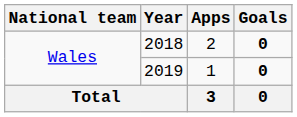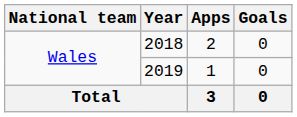(263, 45) bold -> (263, 45) normal
(263, 71) bold -> (263, 71) normal
